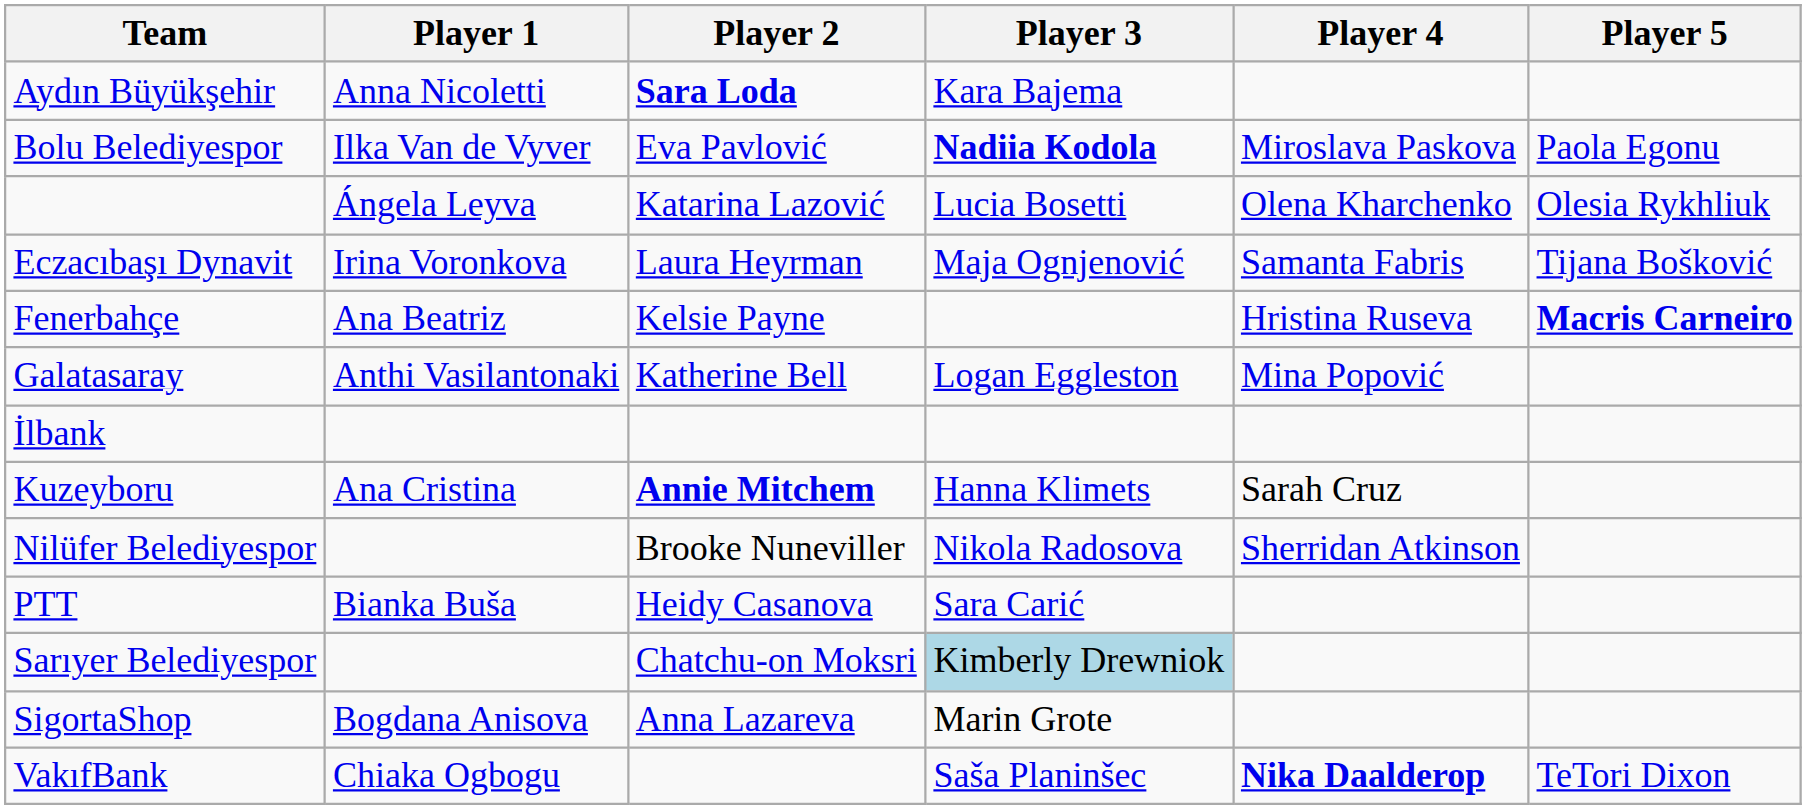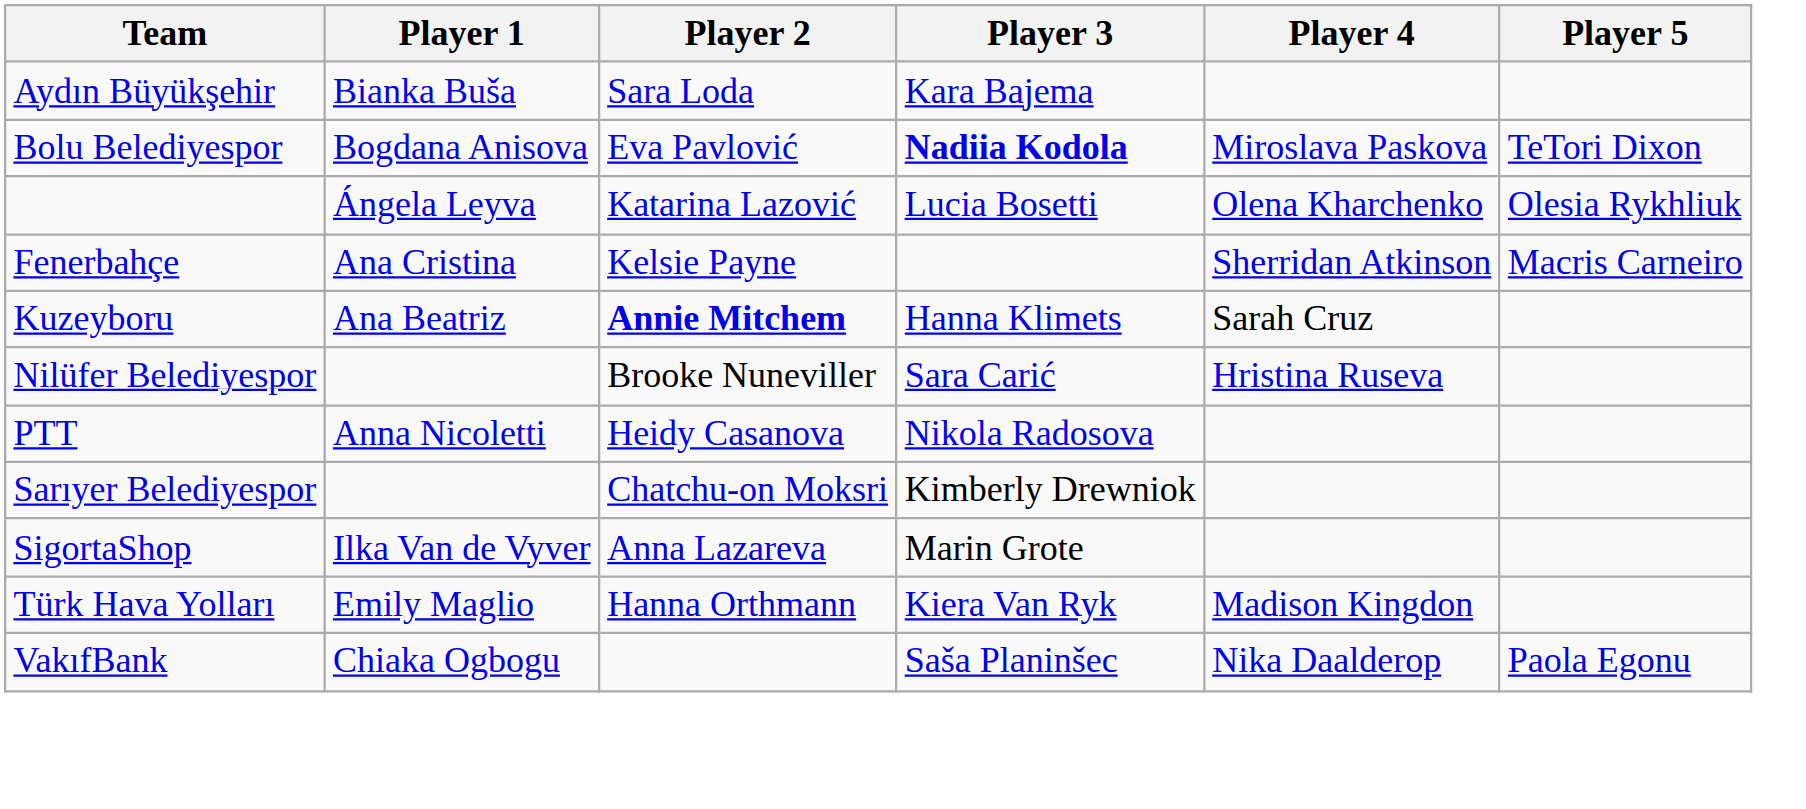(439, 90) Anna Nicoletti -> (424, 90) Bianka Buša
(716, 90) bold -> (681, 90) normal
(462, 147) Ilka Van de Vyver -> (460, 147) Bogdana Anisova
(1628, 147) Paola Egonu -> (1605, 147) TeTori Dixon
- row: (153, 261)
(419, 318) Ana Beatriz -> (424, 261) Ana Cristina
(1356, 318) Hristina Ruseva -> (1352, 261) Sherridan Atkinson
(1665, 318) bold -> (1625, 261) normal
- row: (98, 375)
- row: (59, 432)
(424, 489) Ana Cristina -> (419, 318) Ana Beatriz
(1058, 546) Nikola Radosova -> (980, 375) Sara Carić
(1380, 546) Sherridan Atkinson -> (1328, 375) Hristina Ruseva
(424, 603) Bianka Buša -> (439, 432) Anna Nicoletti
(1009, 603) Sara Carić -> (1029, 432) Nikola Radosova
(1079, 661) lightblue background -> (1050, 489) no background
(460, 718) Bogdana Anisova -> (462, 546) Ilka Van de Vyver
+ row: (144, 603)
(1363, 775) bold -> (1327, 661) normal
(1633, 775) TeTori Dixon -> (1599, 661) Paola Egonu
